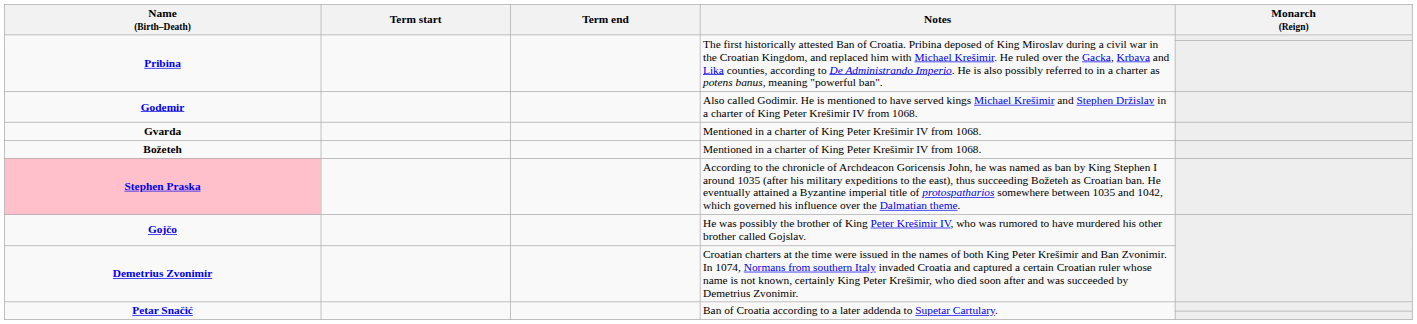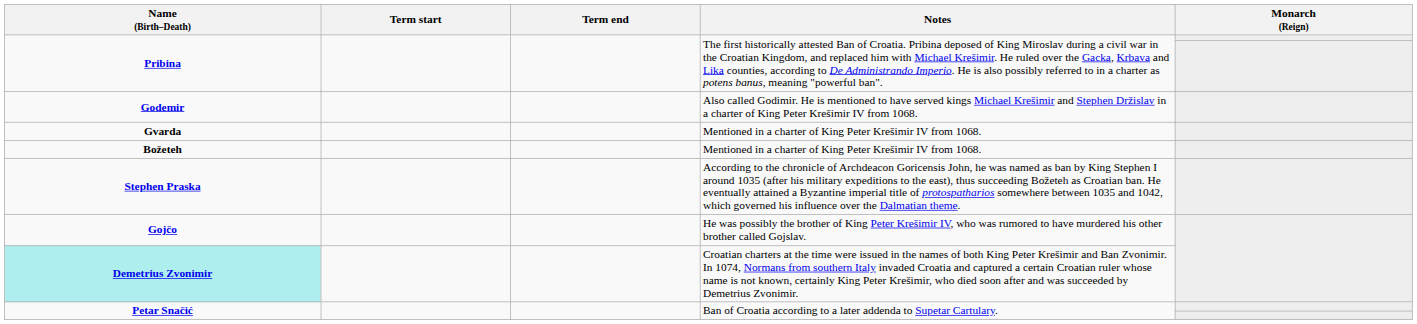(163, 186) pink background -> (163, 186) no background
(163, 273) no background -> (163, 273) paleturquoise background
